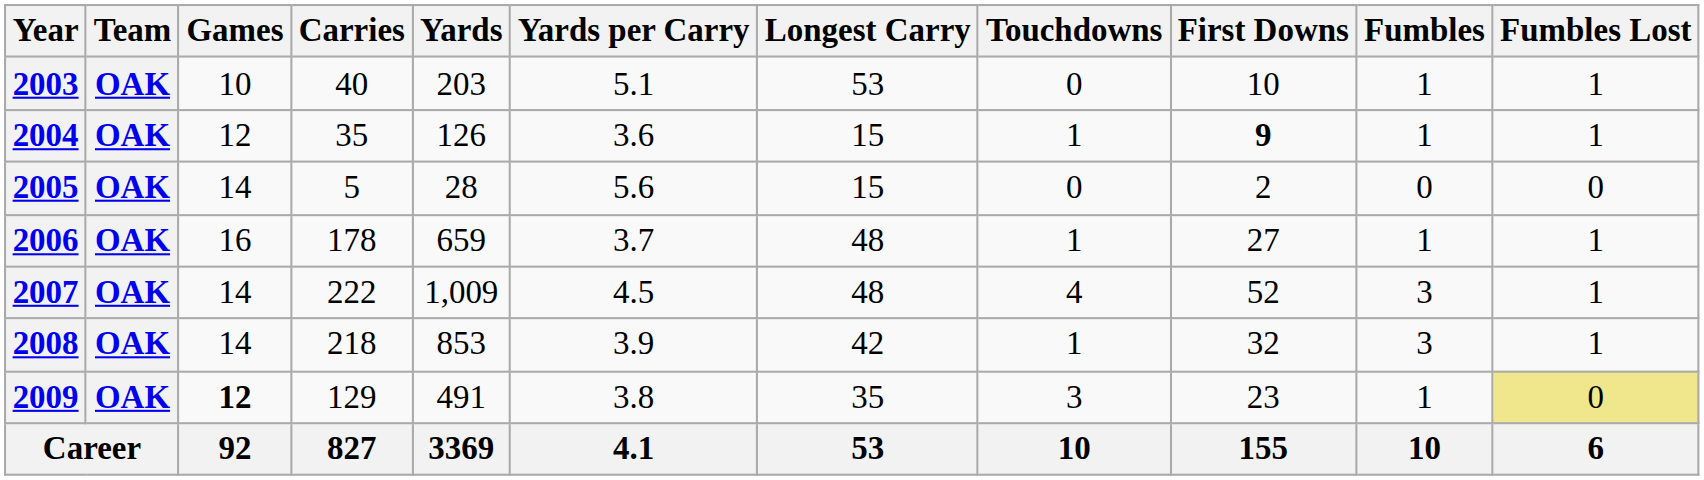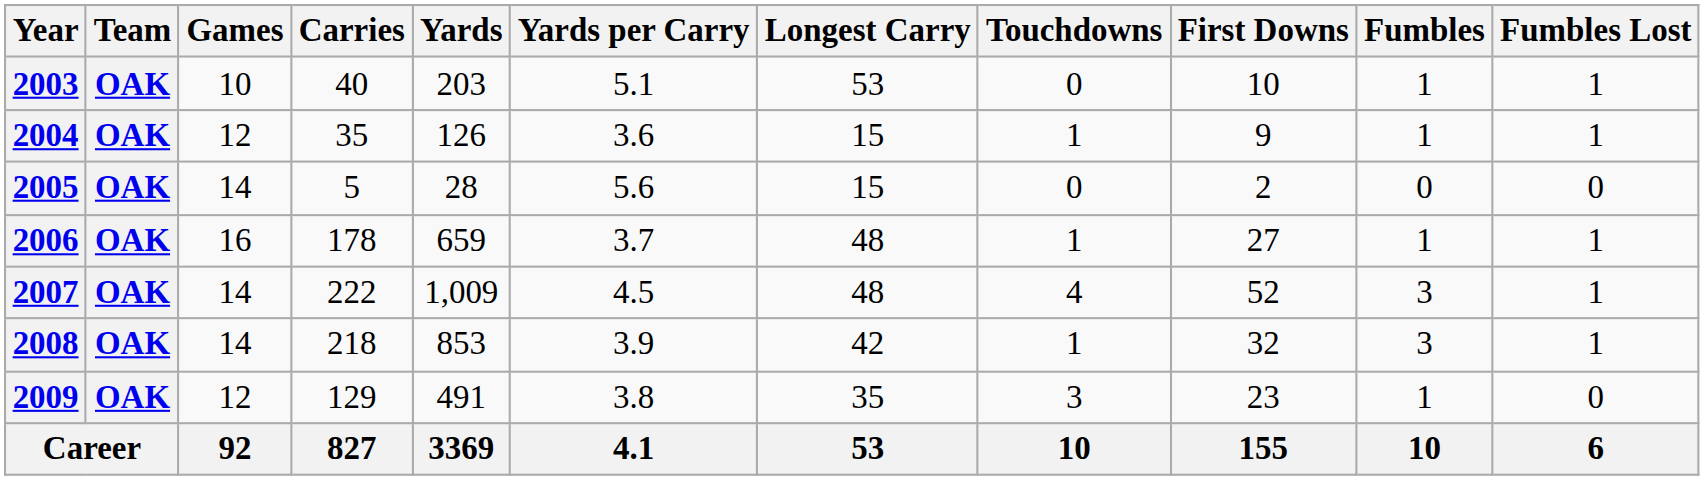(1263, 135) bold -> (1263, 135) normal
(235, 396) bold -> (235, 396) normal
(1596, 396) khaki background -> (1596, 396) no background
